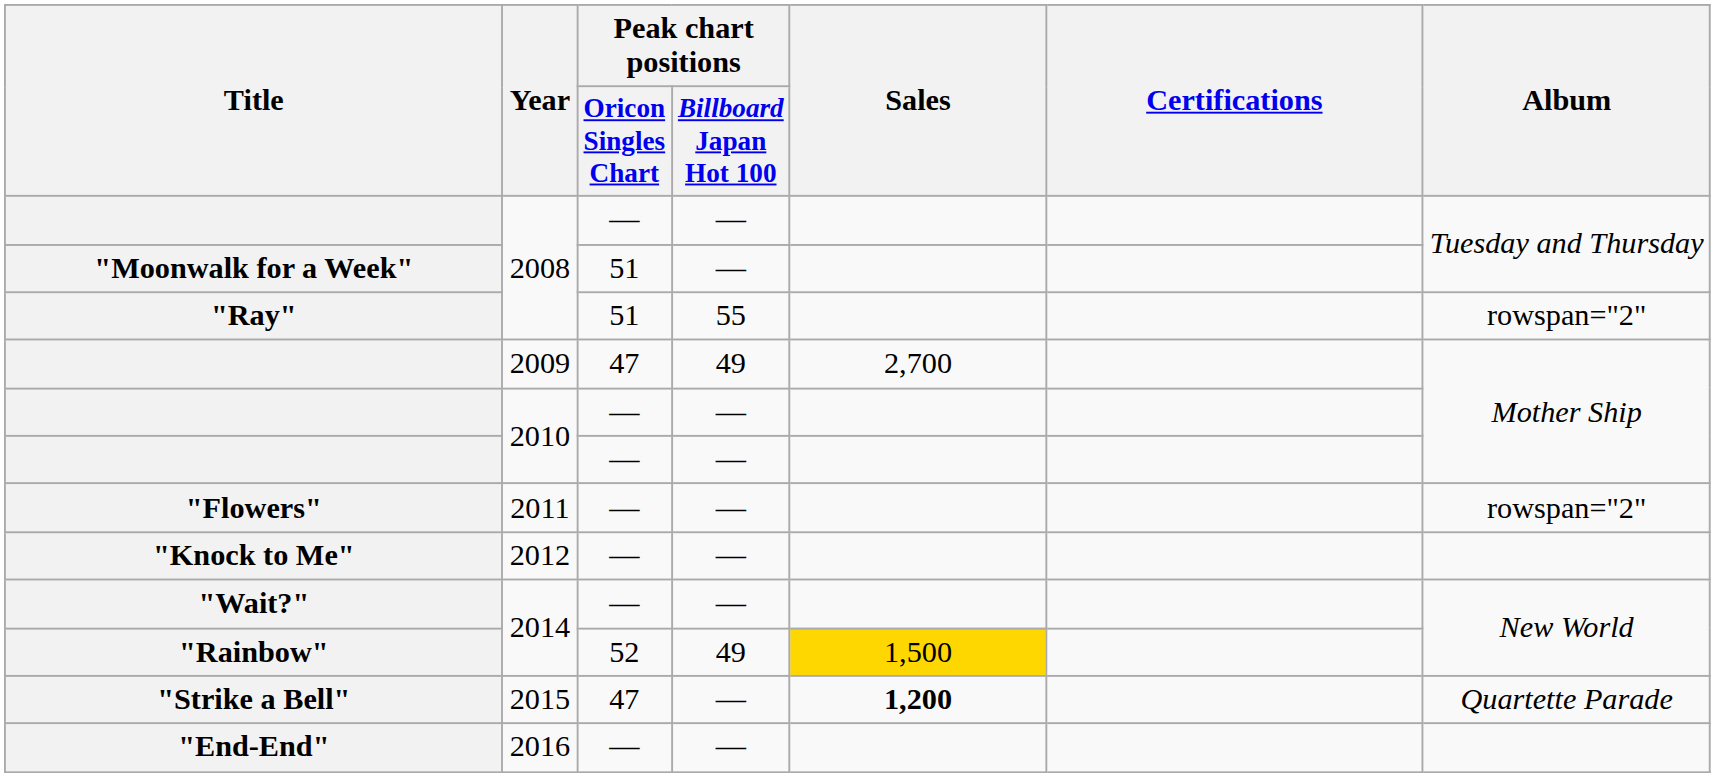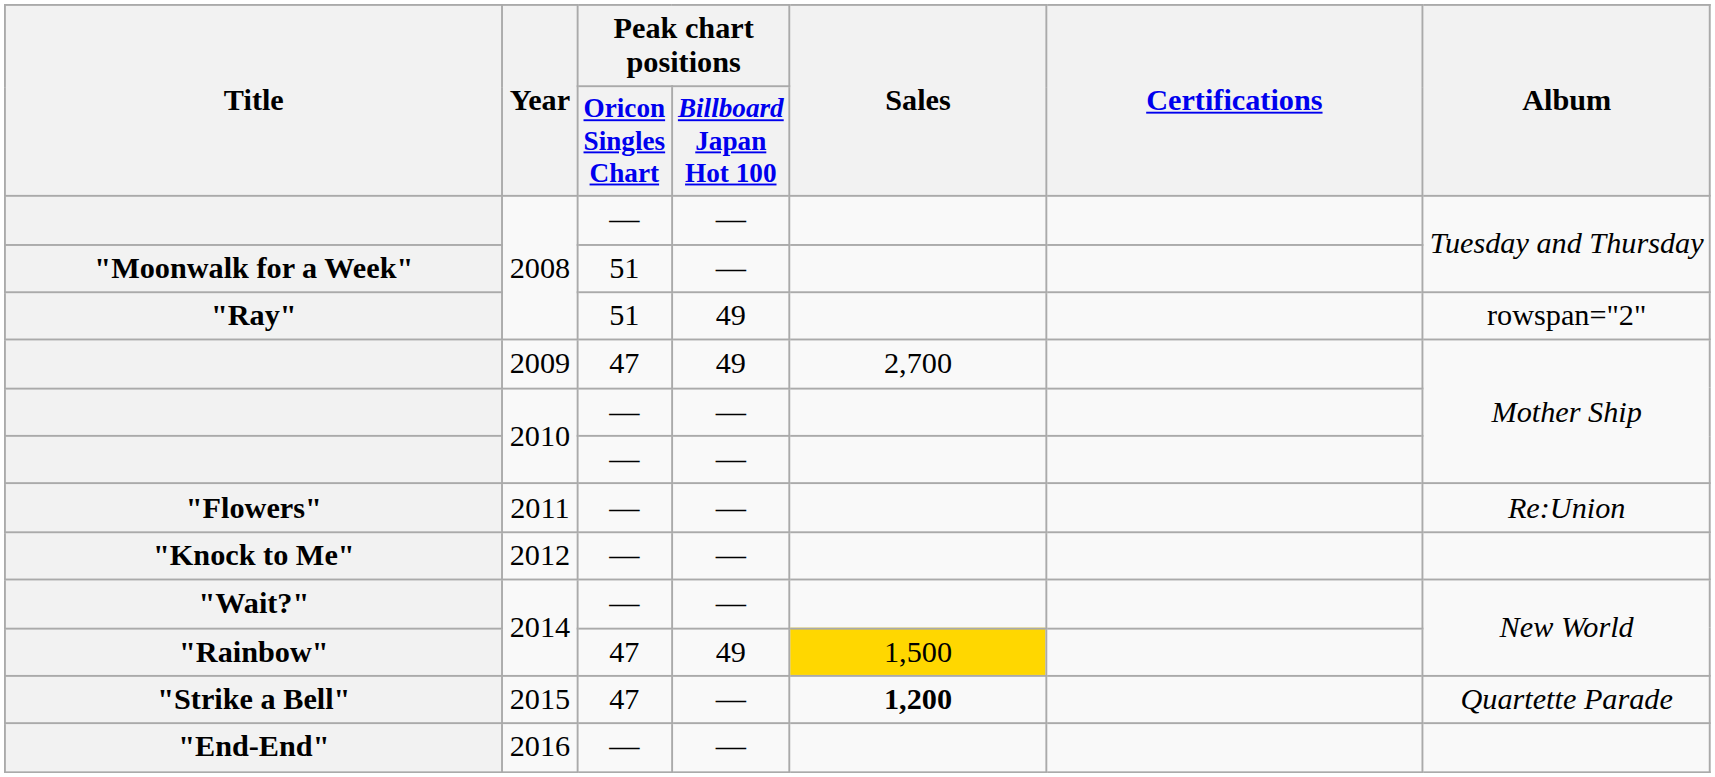(731, 315) 55 -> (731, 315) 49
(1567, 507) rowspan="2" -> (1567, 507) Re:Union
(624, 651) 52 -> (624, 651) 47
